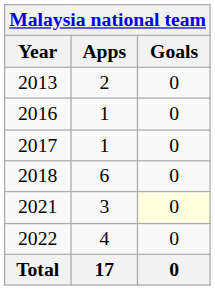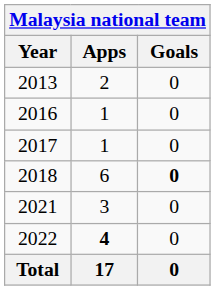(174, 176) normal -> (174, 176) bold
(174, 207) lightyellow background -> (174, 207) no background
(104, 238) normal -> (104, 238) bold
